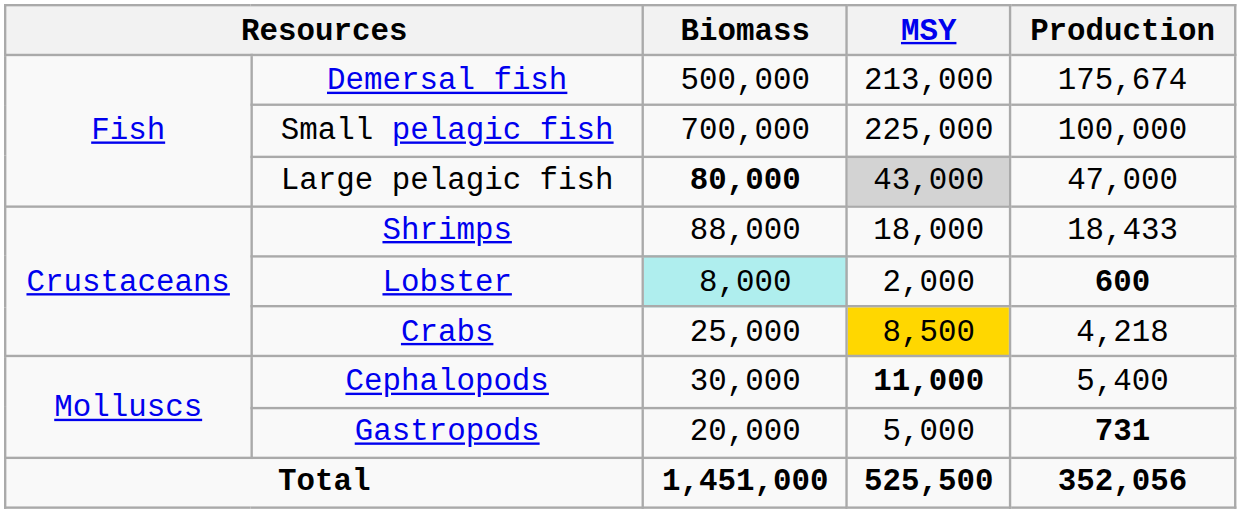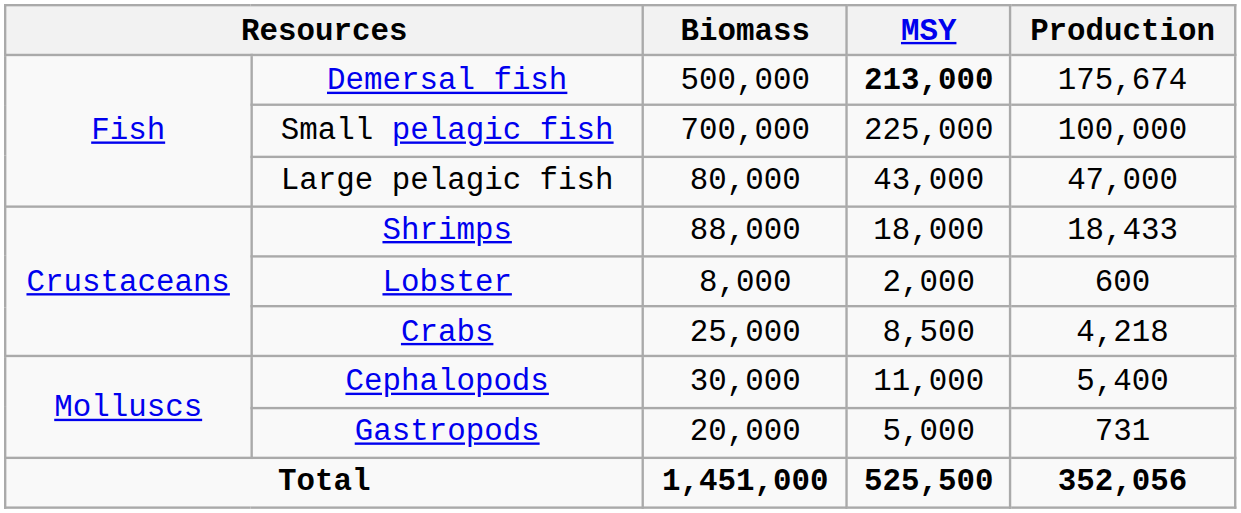(929, 81) normal -> (929, 81) bold
(745, 181) bold -> (745, 181) normal
(929, 181) lightgrey background -> (929, 181) no background
(745, 281) paleturquoise background -> (745, 281) no background
(1123, 281) bold -> (1123, 281) normal
(929, 332) gold background -> (929, 332) no background
(929, 382) bold -> (929, 382) normal
(1123, 432) bold -> (1123, 432) normal
